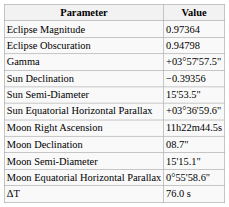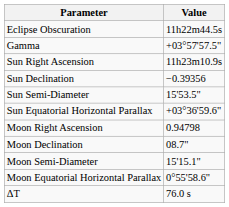- row: (46, 29)
(183, 45) 0.94798 -> (194, 29) 11h22m44.5s
+ row: (50, 62)
(194, 128) 11h22m44.5s -> (183, 128) 0.94798
